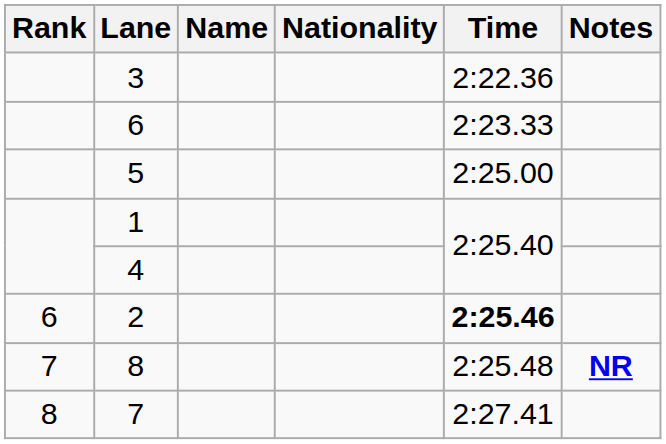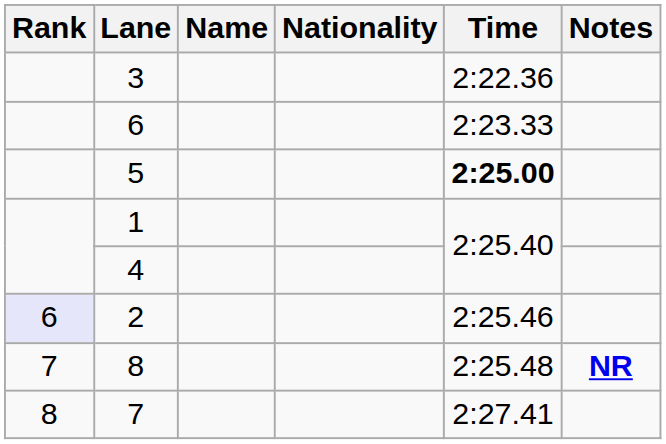(503, 173) normal -> (503, 173) bold
(49, 317) no background -> (49, 317) lavender background
(503, 317) bold -> (503, 317) normal
